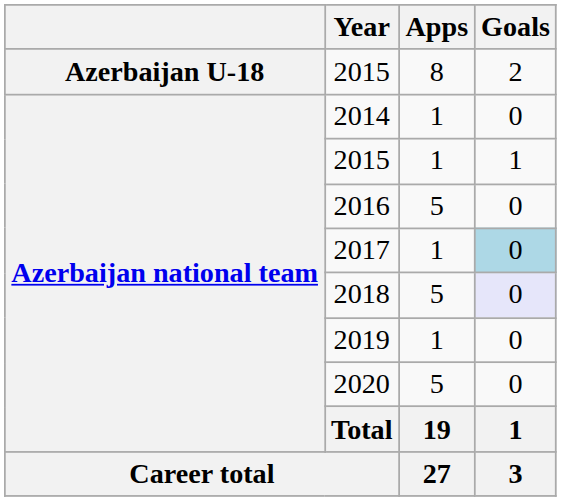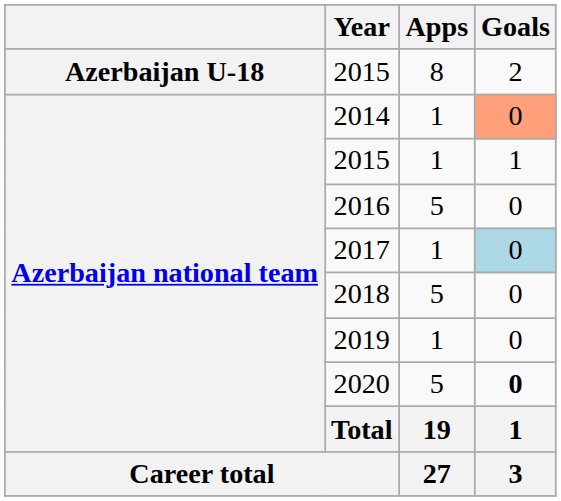(516, 116) no background -> (516, 116) lightsalmon background
(516, 294) lavender background -> (516, 294) no background
(516, 384) normal -> (516, 384) bold
